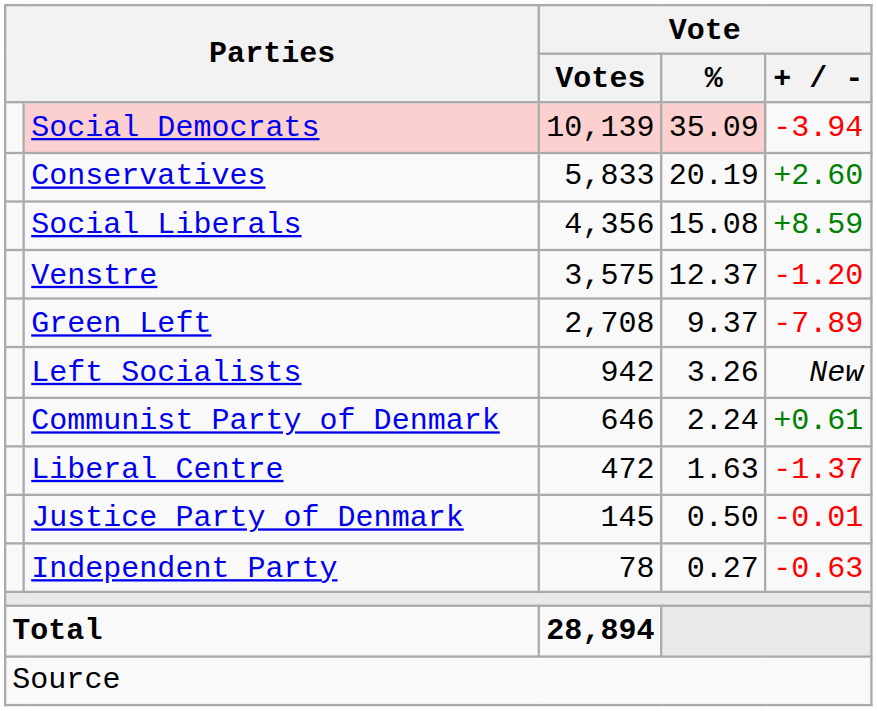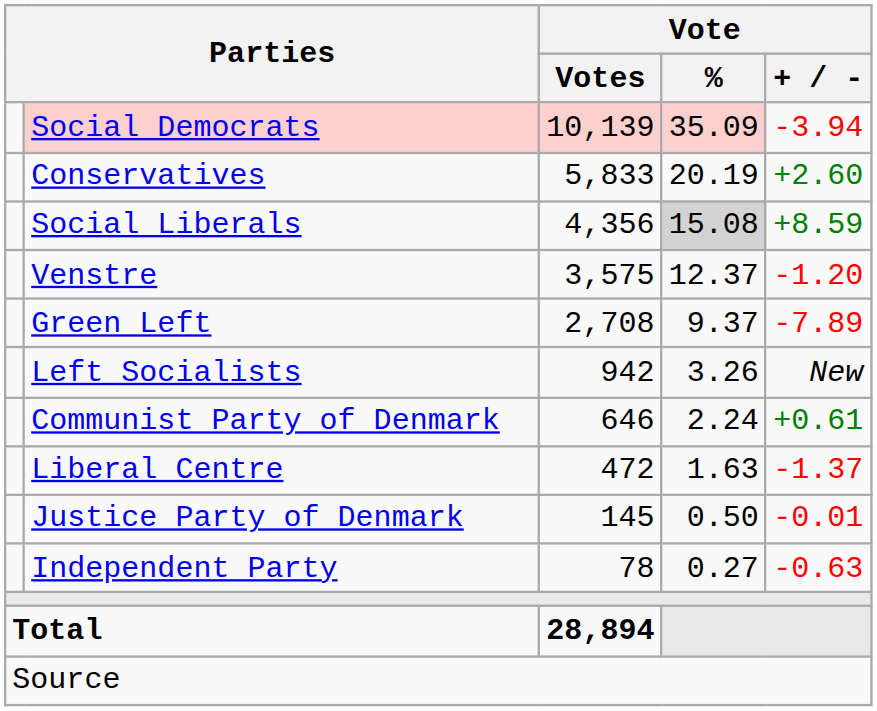(714, 225) no background -> (714, 225) lightgrey background
